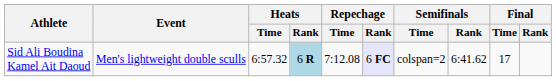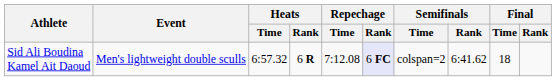(306, 59) lightblue background -> (306, 59) no background
(505, 59) 17 -> (505, 59) 18
